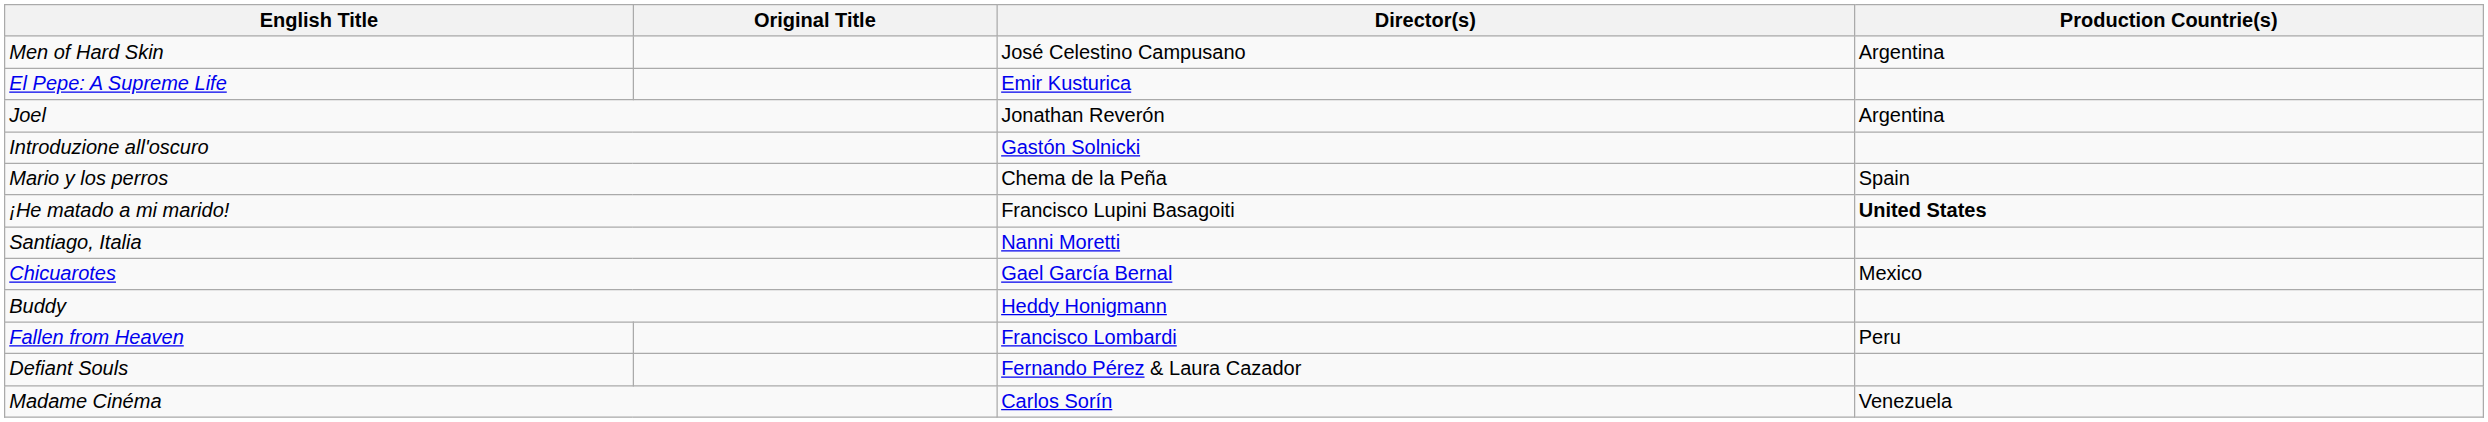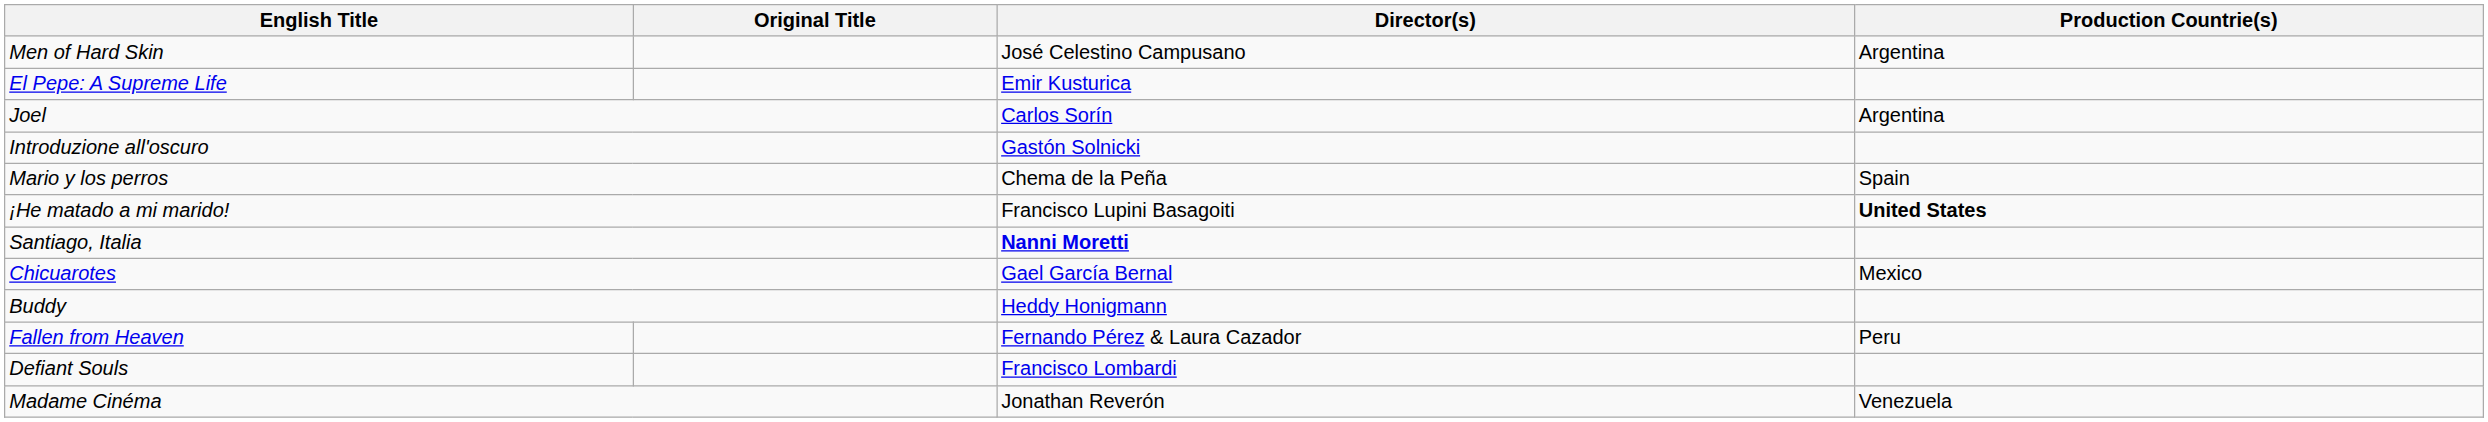(1083, 115) Jonathan Reverón -> (1057, 115) Carlos Sorín
(1061, 242) normal -> (1065, 242) bold
(1089, 337) Francisco Lombardi -> (1151, 337) Fernando Pérez & Laura Cazador
(1151, 369) Fernando Pérez & Laura Cazador -> (1089, 369) Francisco Lombardi
(1057, 400) Carlos Sorín -> (1083, 400) Jonathan Reverón
